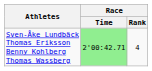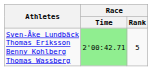(137, 47) 4 -> (137, 47) 5
